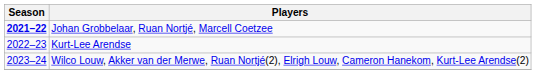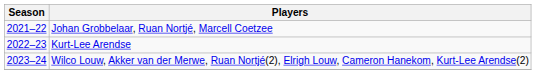(27, 28) bold -> (27, 28) normal
